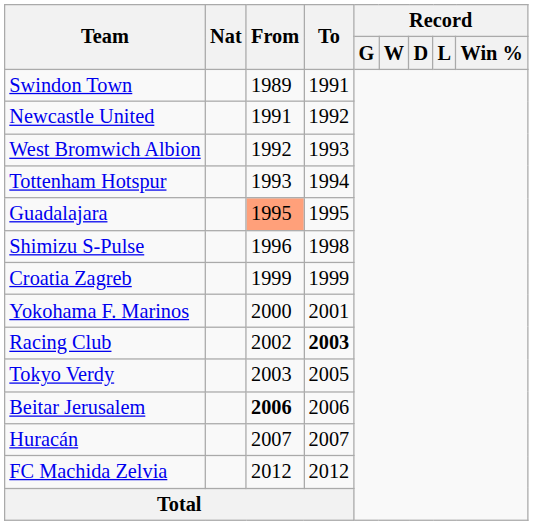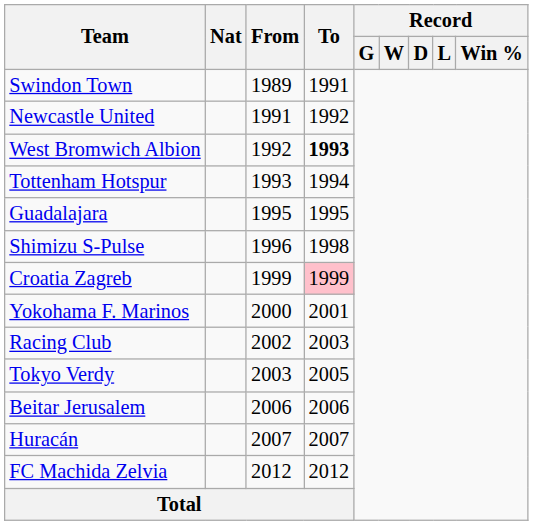(329, 149) normal -> (329, 149) bold
(271, 213) lightsalmon background -> (271, 213) no background
(329, 278) no background -> (329, 278) pink background
(329, 342) bold -> (329, 342) normal
(271, 407) bold -> (271, 407) normal
